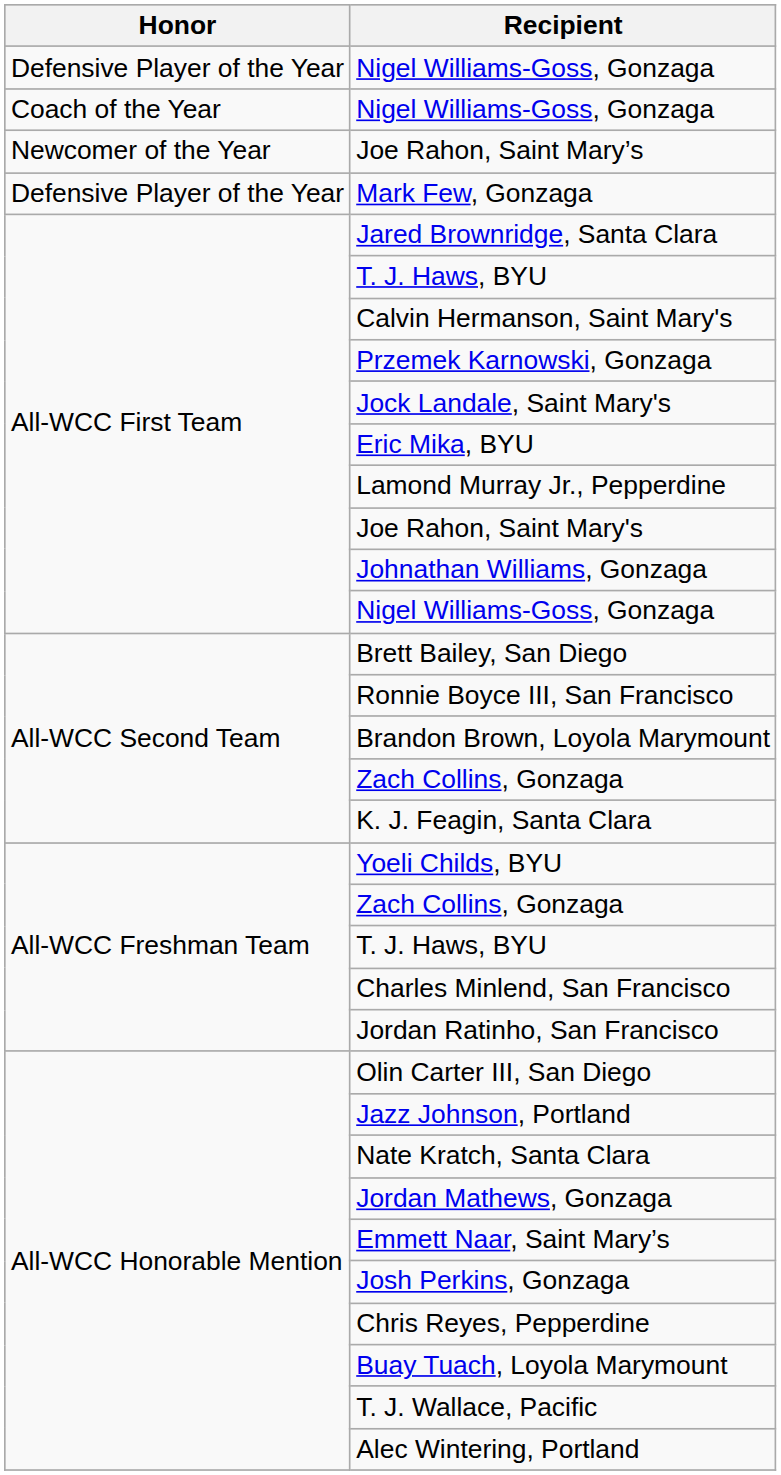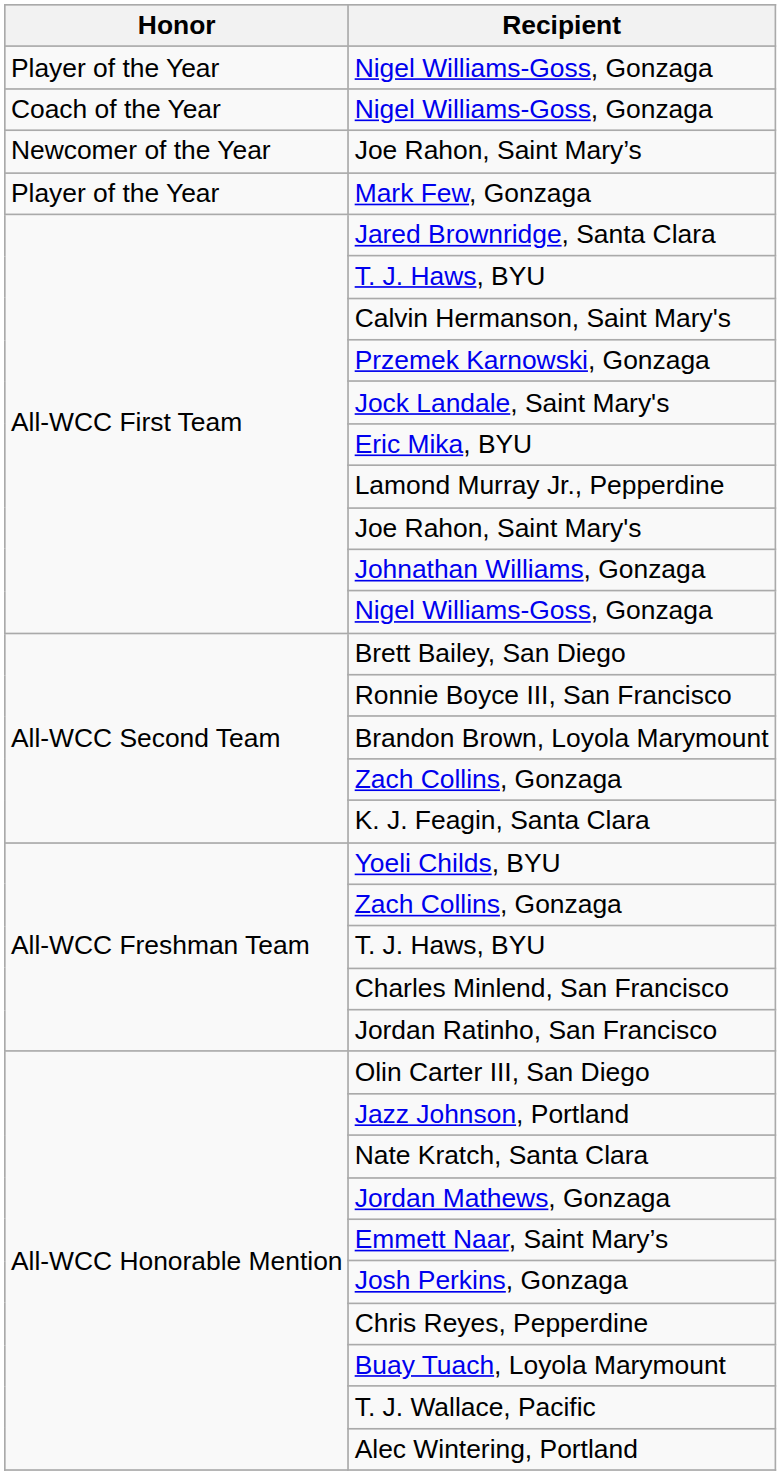(177, 67) Defensive Player of the Year -> (115, 67) Player of the Year
(177, 192) Defensive Player of the Year -> (115, 192) Player of the Year
